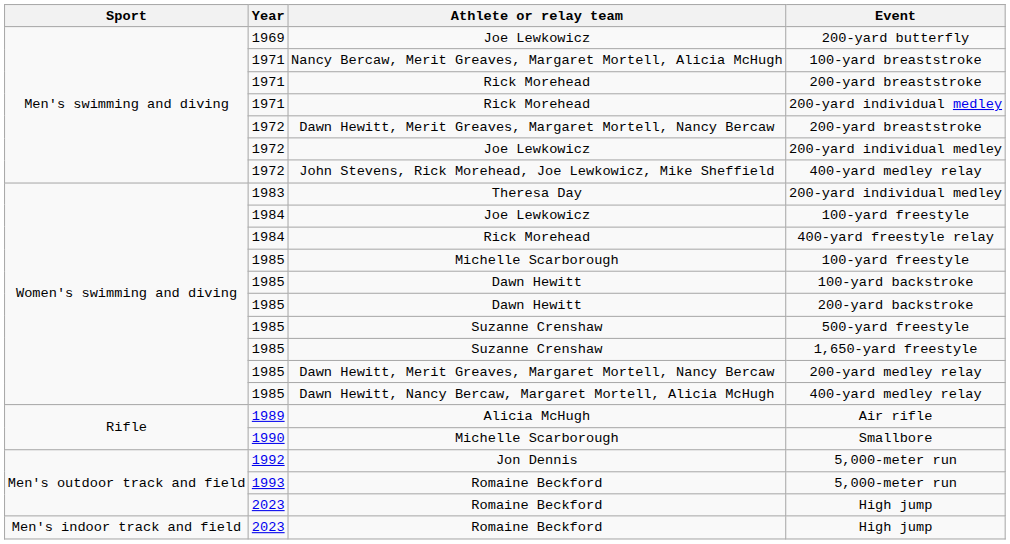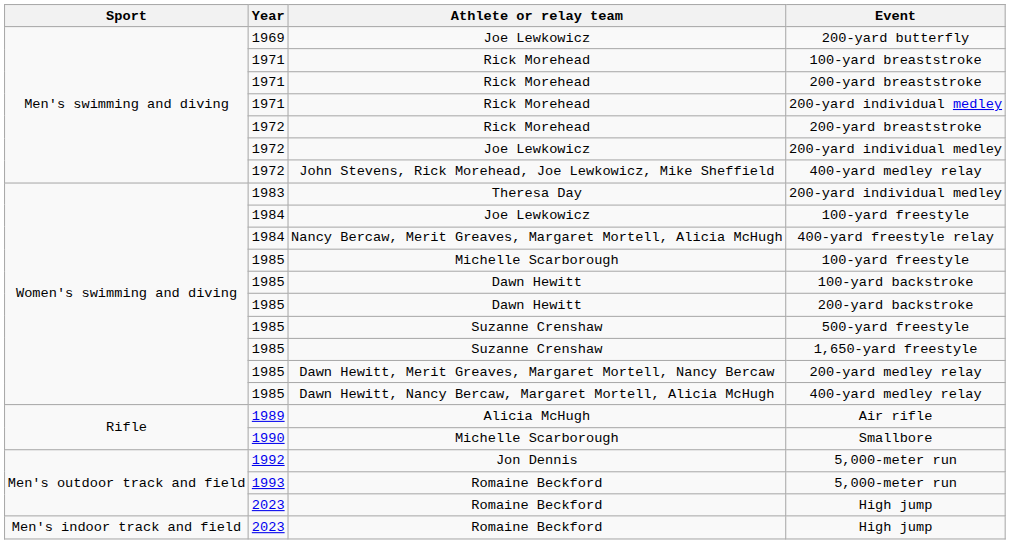(537, 60) Nancy Bercaw, Merit Greaves, Margaret Mortell, Alicia McHugh -> (537, 60) Rick Morehead
(537, 127) Dawn Hewitt, Merit Greaves, Margaret Mortell, Nancy Bercaw -> (537, 127) Rick Morehead
(537, 238) Rick Morehead -> (537, 238) Nancy Bercaw, Merit Greaves, Margaret Mortell, Alicia McHugh
